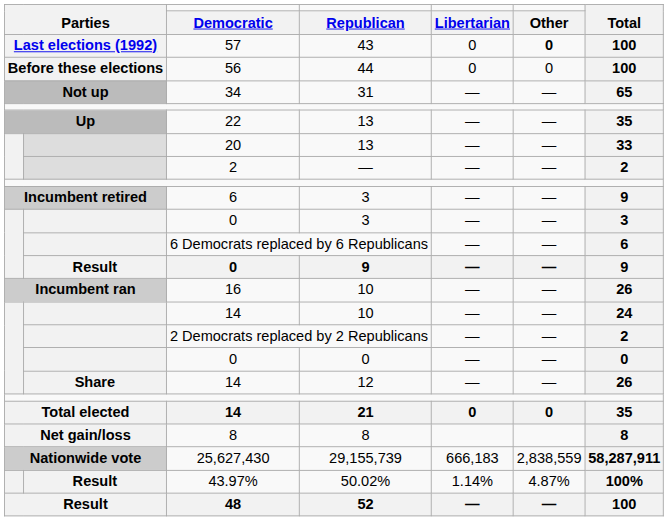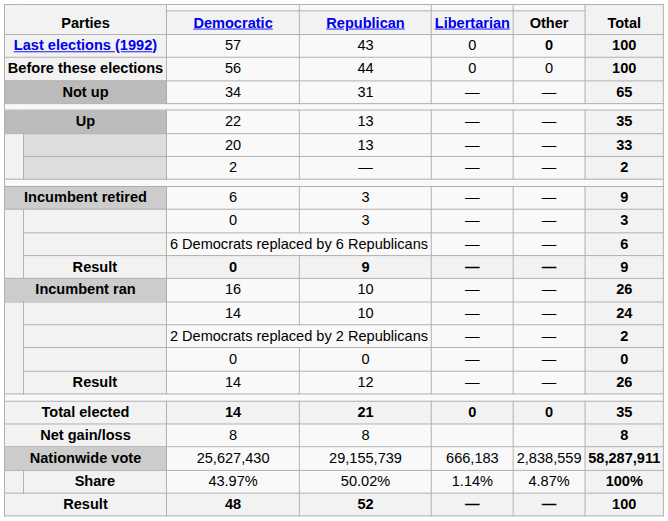(95, 382) Share -> (95, 382) Result
(95, 481) Result -> (95, 481) Share
